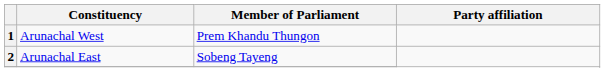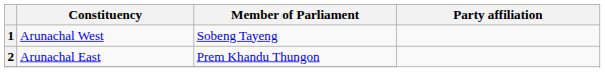(258, 35) Prem Khandu Thungon -> (237, 35) Sobeng Tayeng
(237, 56) Sobeng Tayeng -> (258, 56) Prem Khandu Thungon
